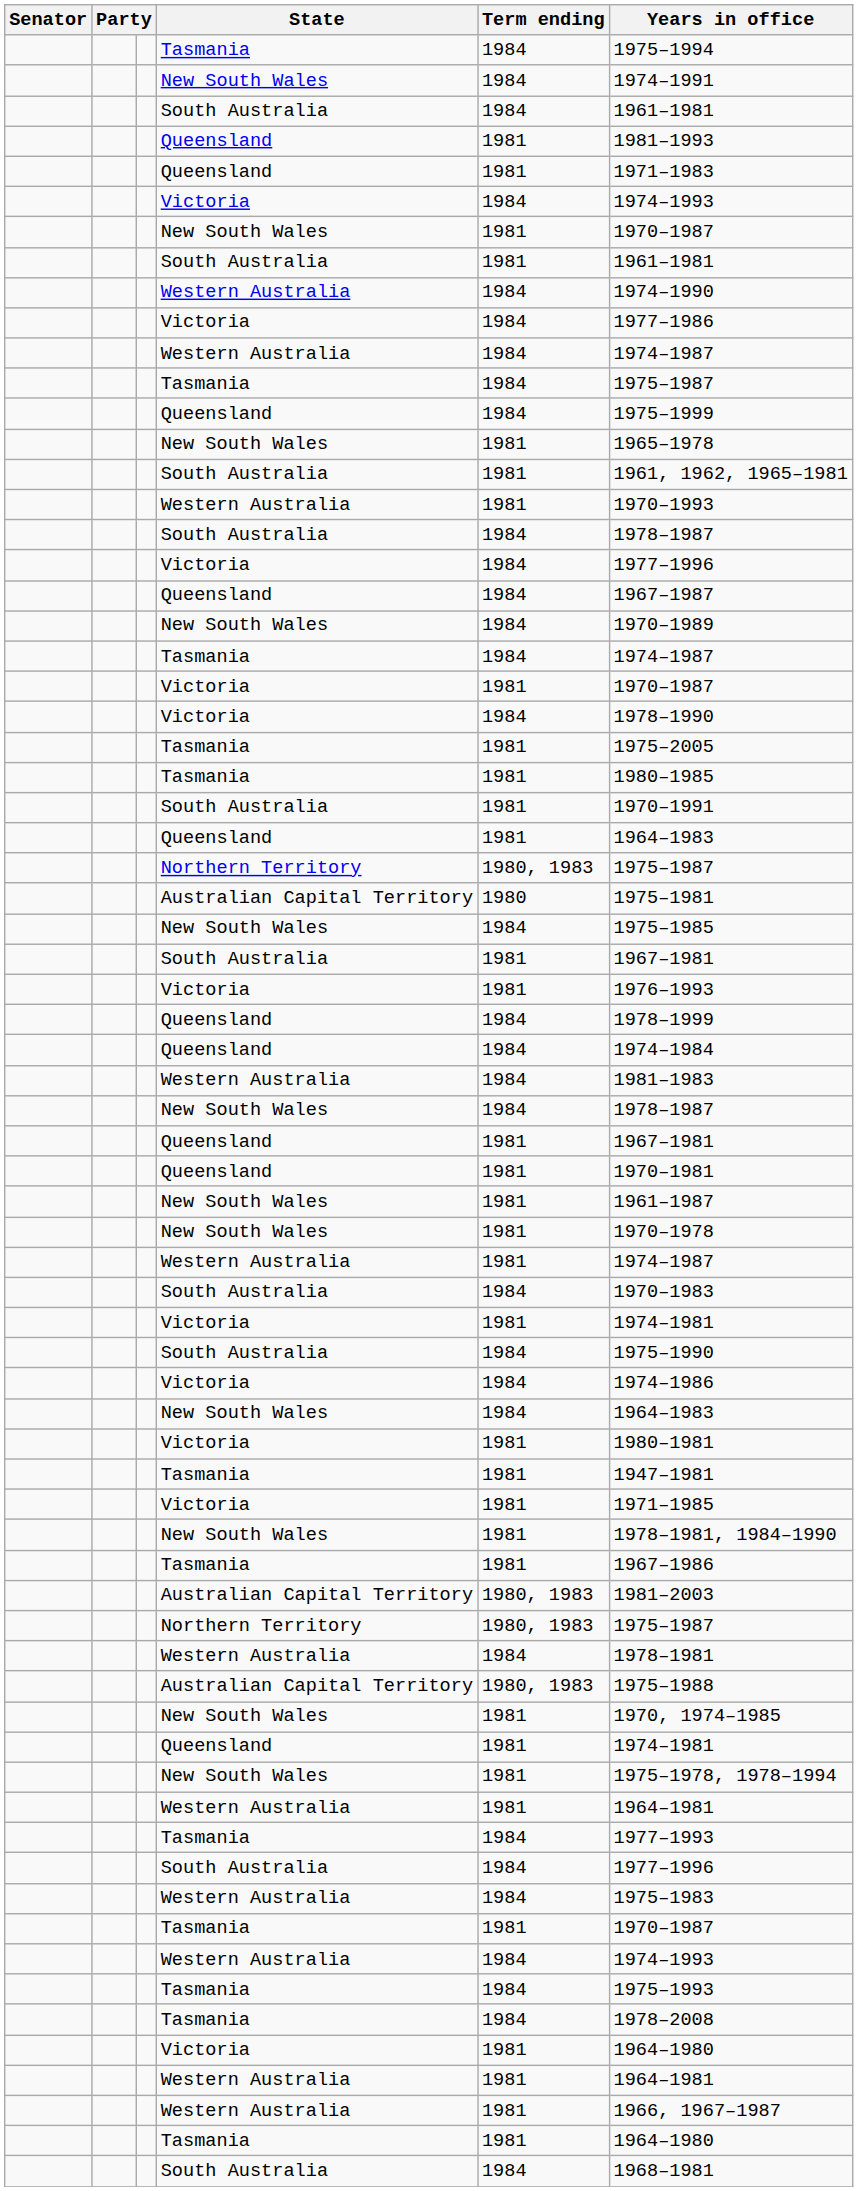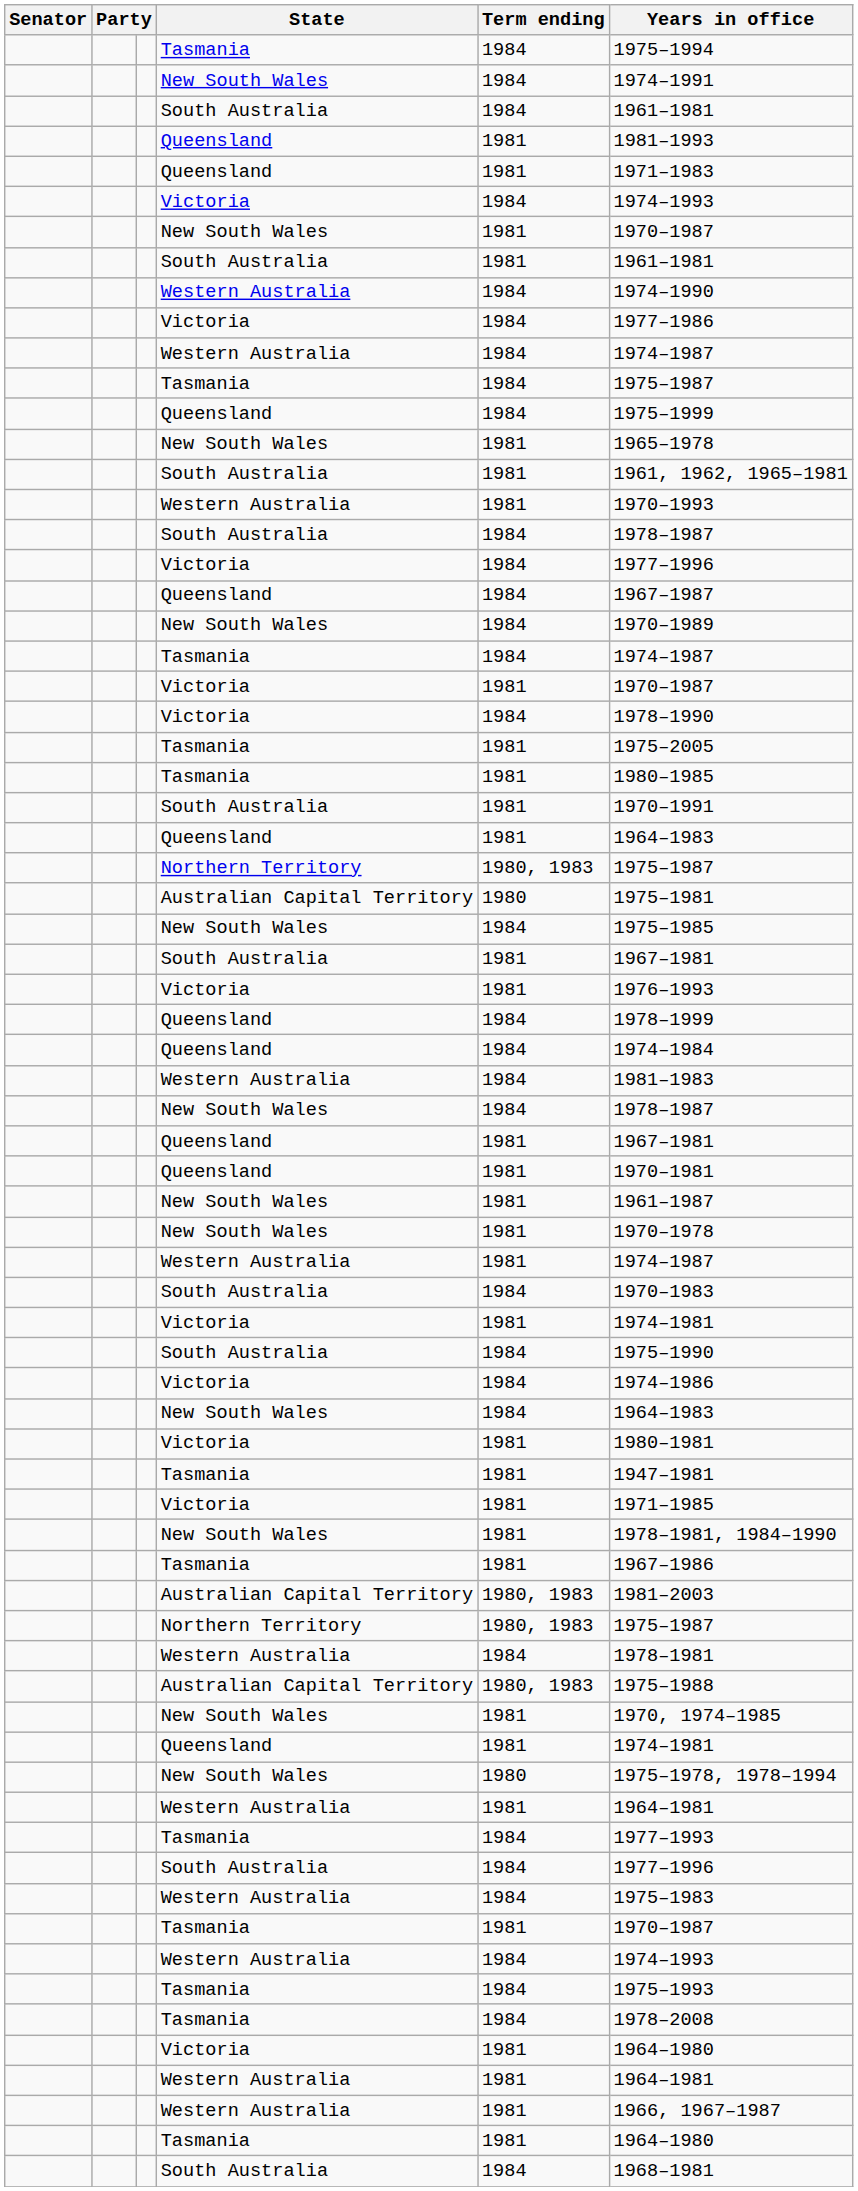(504, 1777) 1981 -> (504, 1777) 1980
